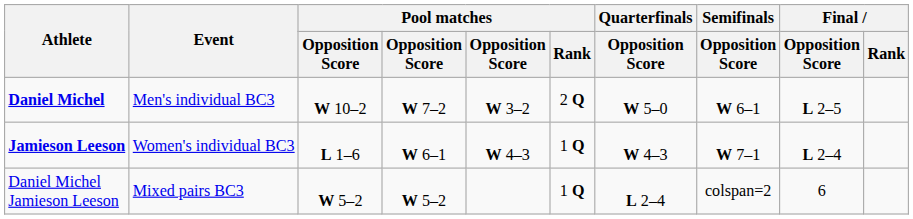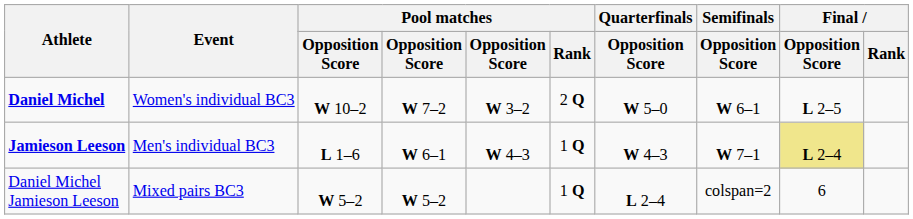(204, 99) Men's individual BC3 -> (214, 99) Women's individual BC3
(214, 145) Women's individual BC3 -> (204, 145) Men's individual BC3
(822, 155) no background -> (822, 155) khaki background
